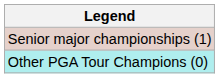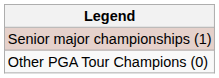(108, 62) paleturquoise background -> (108, 62) no background
